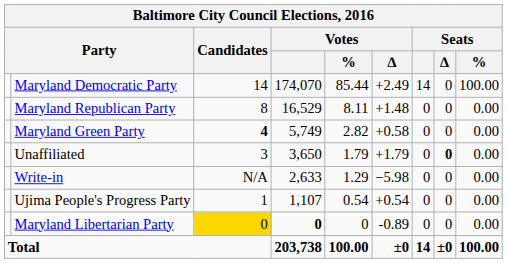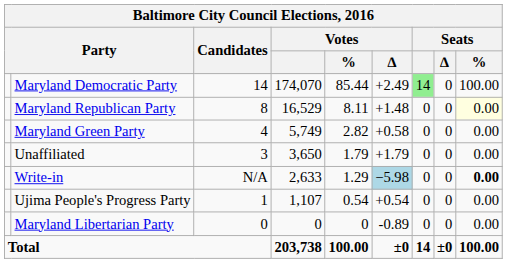(423, 85) no background -> (423, 85) lightgreen background
(486, 108) no background -> (486, 108) lightyellow background
(264, 131) bold -> (264, 131) normal
(449, 154) bold -> (449, 154) normal
(392, 177) no background -> (392, 177) lightblue background
(486, 177) normal -> (486, 177) bold
(264, 223) gold background -> (264, 223) no background
(318, 223) bold -> (318, 223) normal
